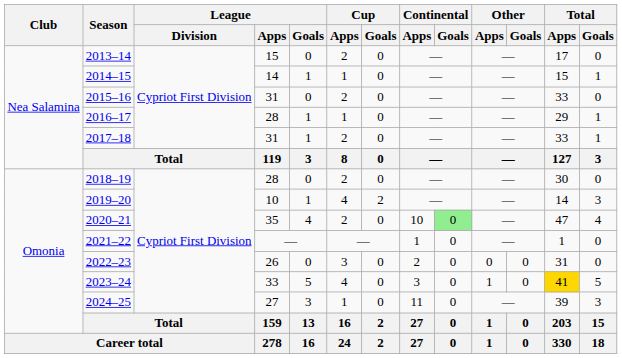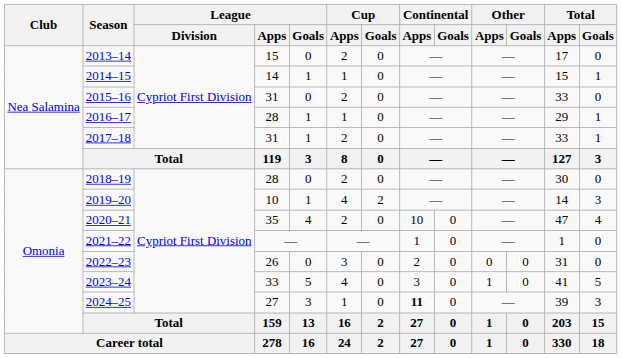(453, 220) lightgreen background -> (453, 220) no background
(562, 281) gold background -> (562, 281) no background
(417, 302) normal -> (417, 302) bold
